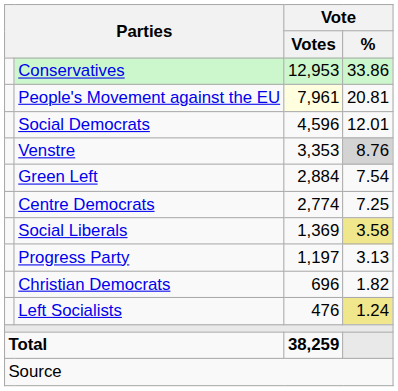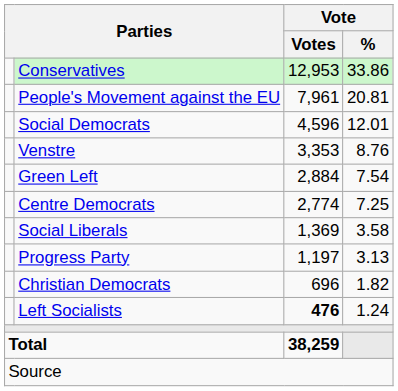(318, 97) lightyellow background -> (318, 97) no background
(373, 151) lightgrey background -> (373, 151) no background
(373, 230) khaki background -> (373, 230) no background
(325, 310) normal -> (325, 310) bold
(373, 310) khaki background -> (373, 310) no background
